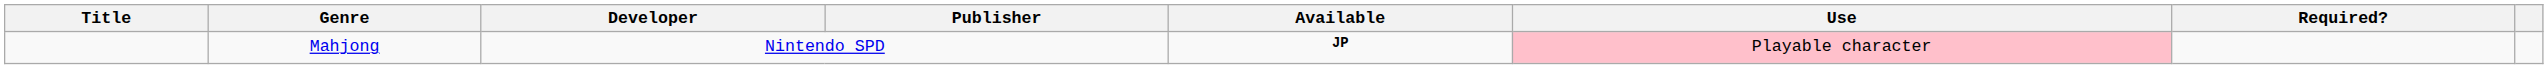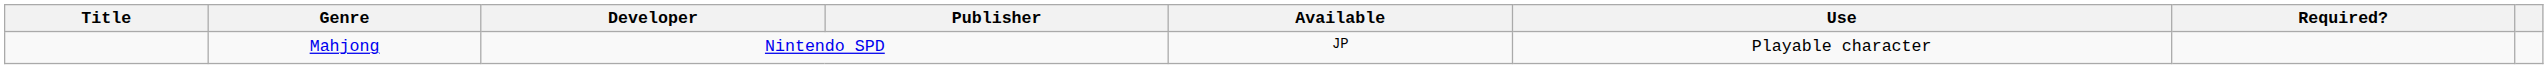(1340, 47) bold -> (1340, 43) normal
(1842, 47) pink background -> (1842, 47) no background
